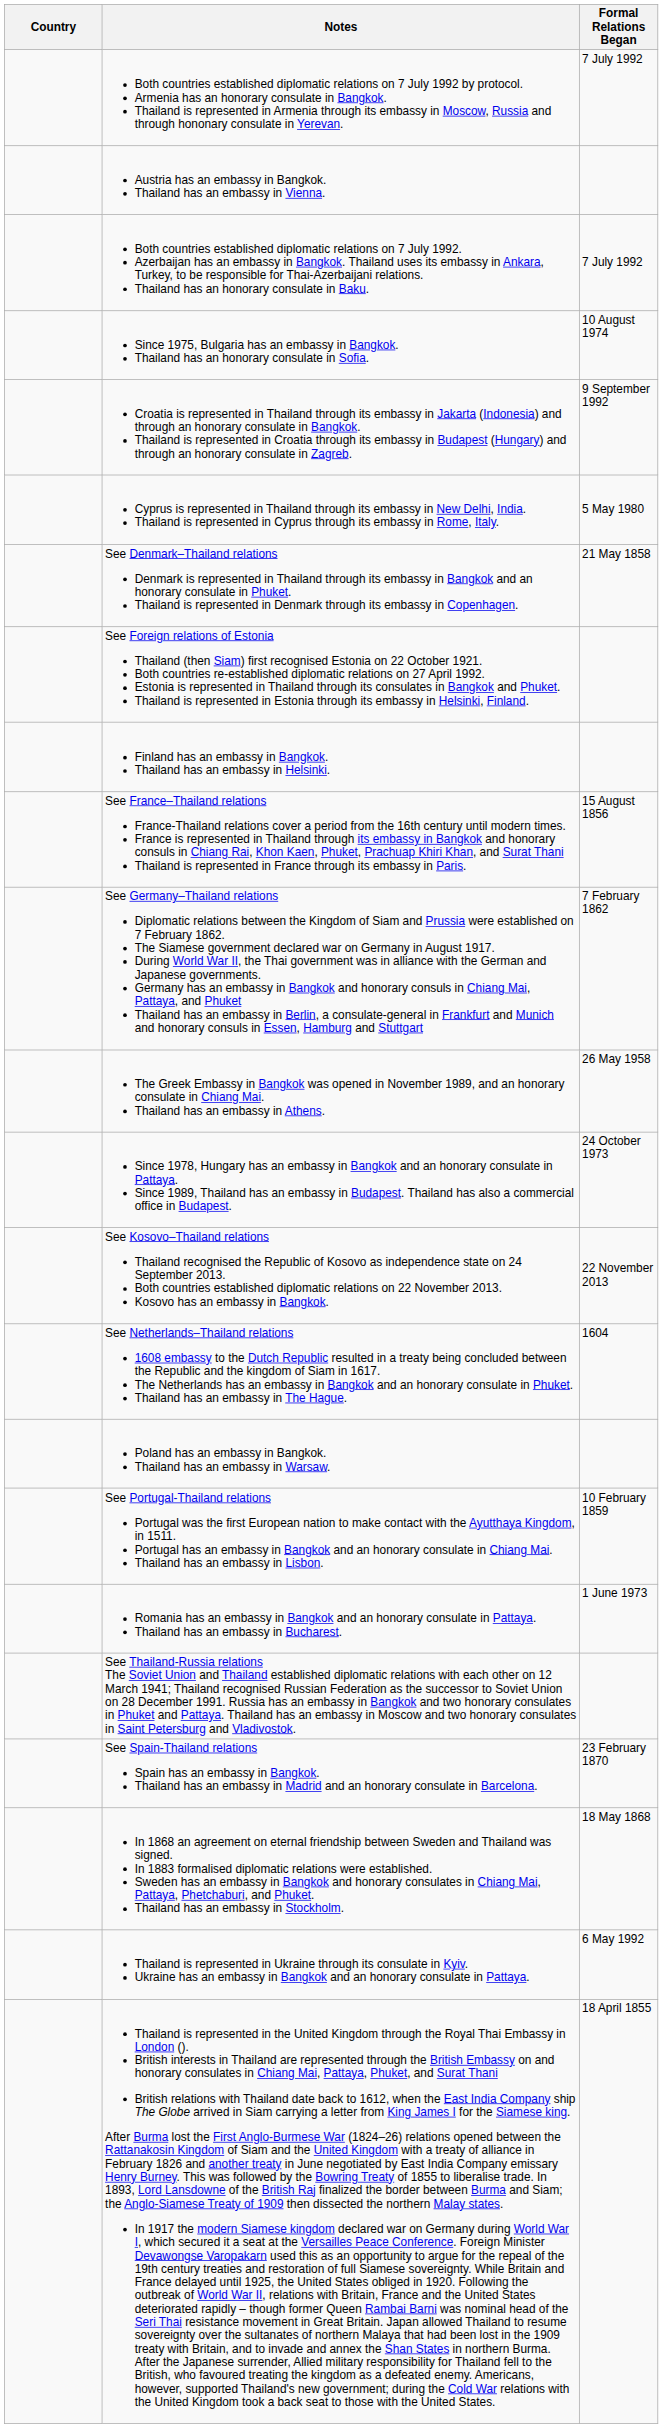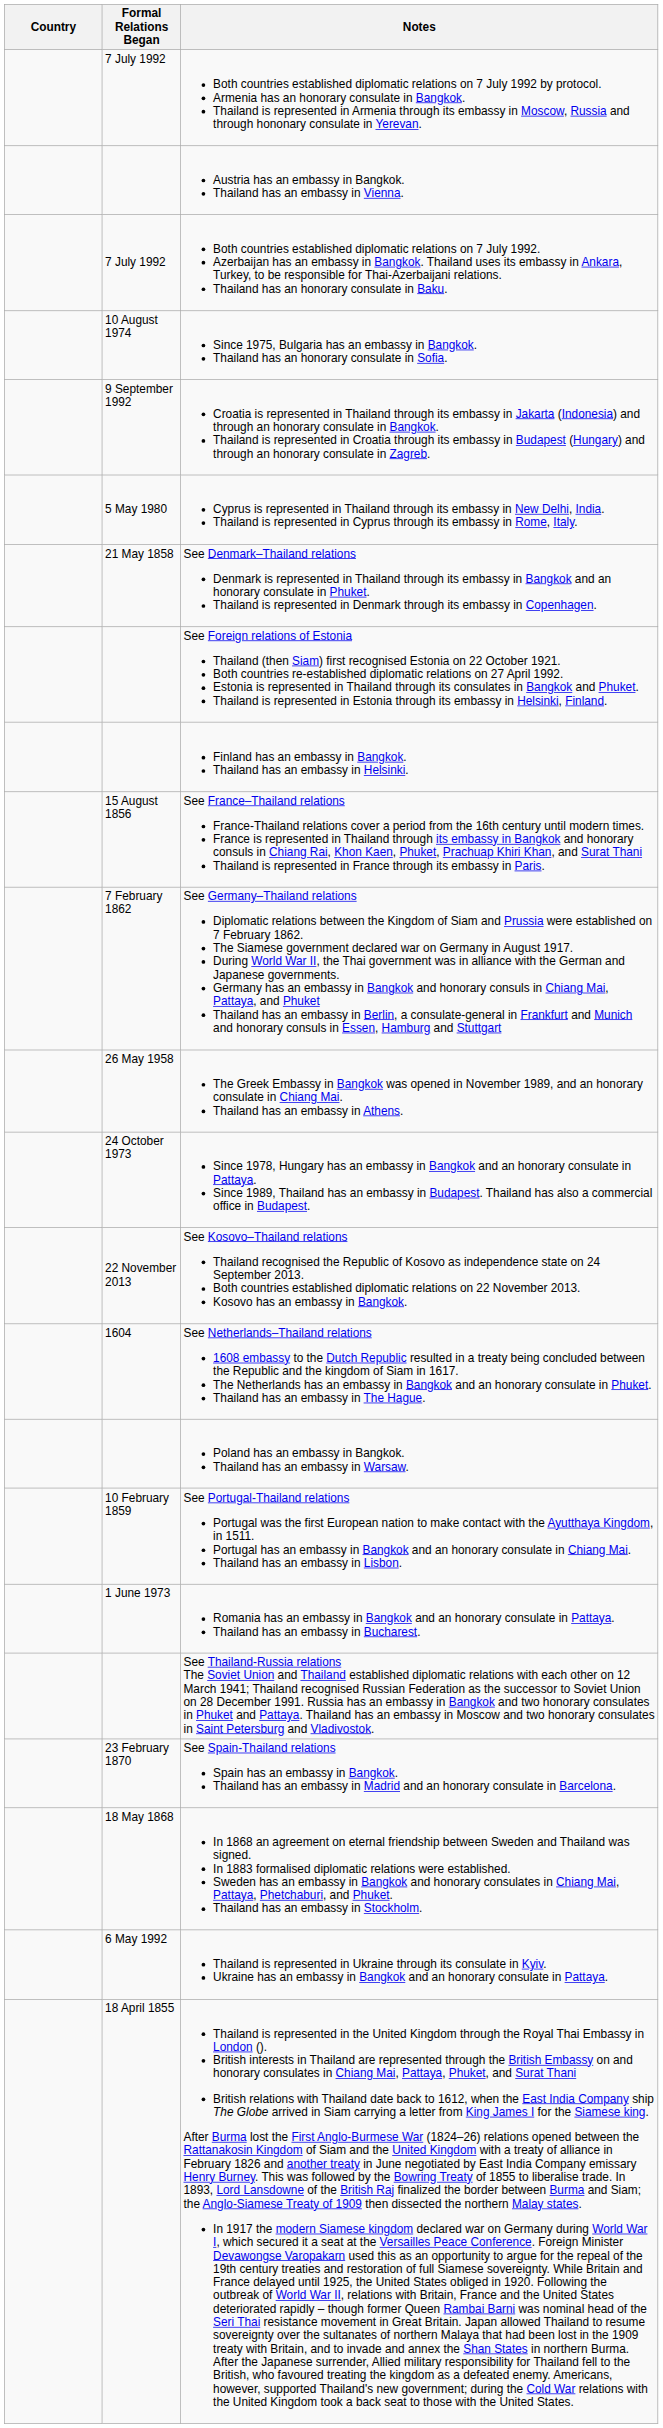columns swapped: (619, 27) <-> (341, 27)
